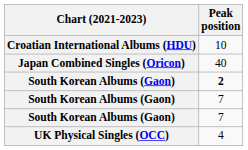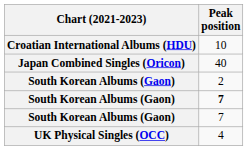(221, 81) bold -> (221, 81) normal
(221, 99) normal -> (221, 99) bold
